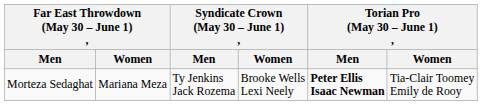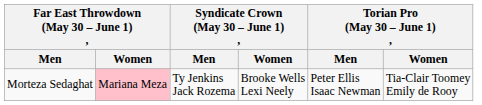(133, 84) no background -> (133, 84) pink background
(348, 84) bold -> (346, 84) normal
